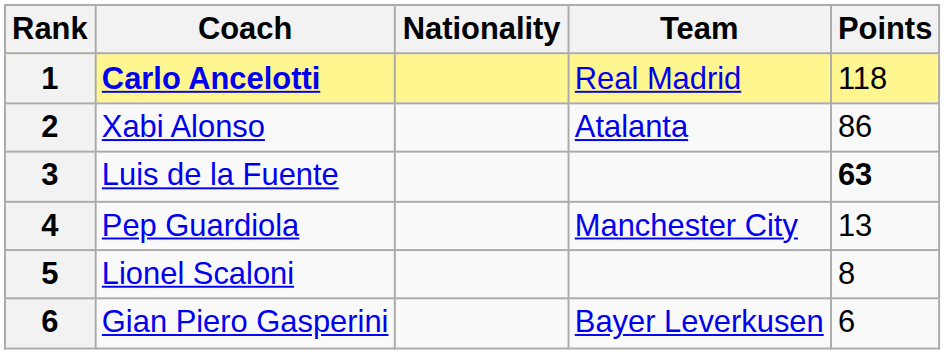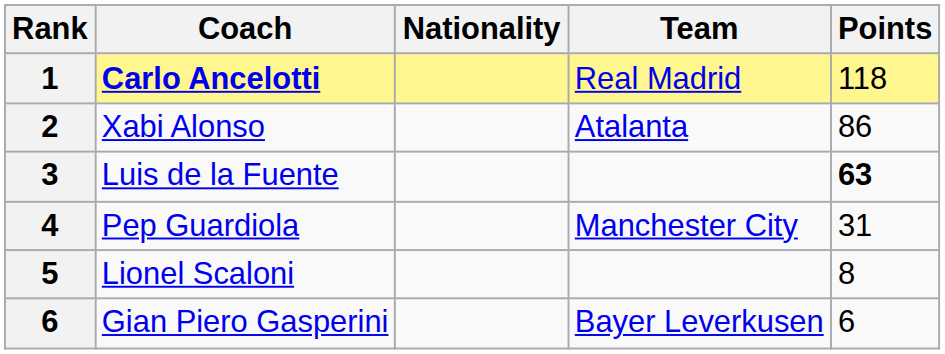(855, 224) 13 -> (855, 224) 31
